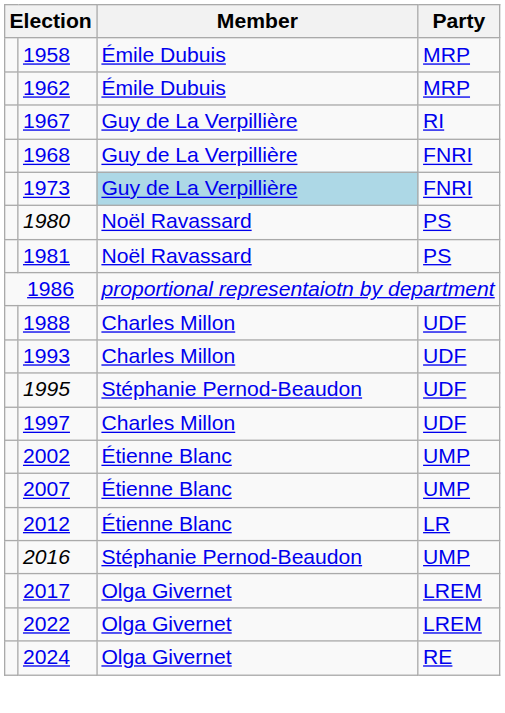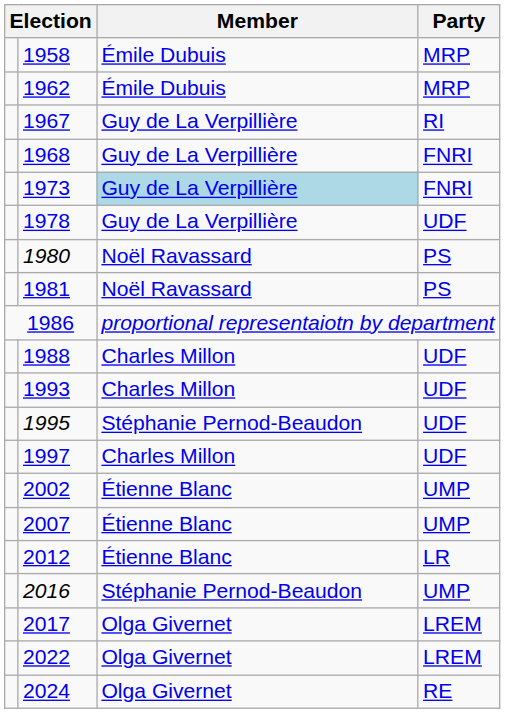+ row: (46, 222)
